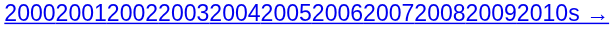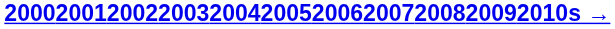(307, 13) normal -> (307, 13) bold
